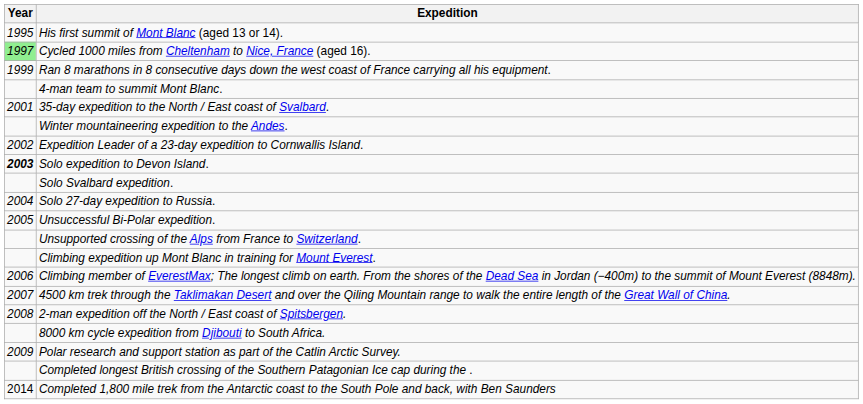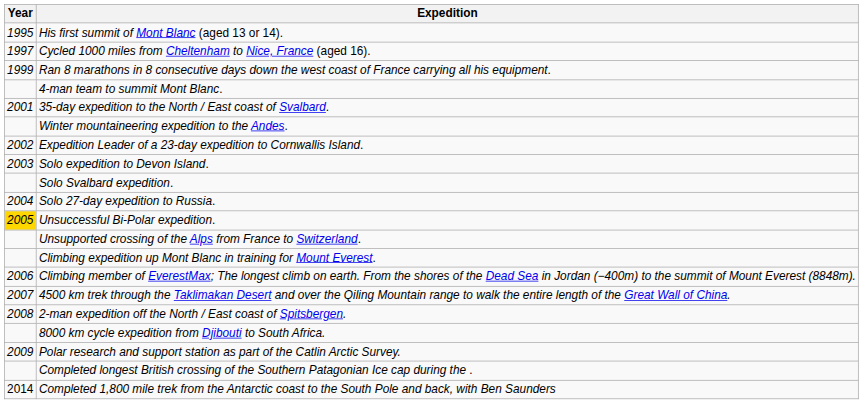(20, 51) lightgreen background -> (20, 51) no background
(20, 164) bold -> (20, 164) normal
(20, 220) no background -> (20, 220) gold background
